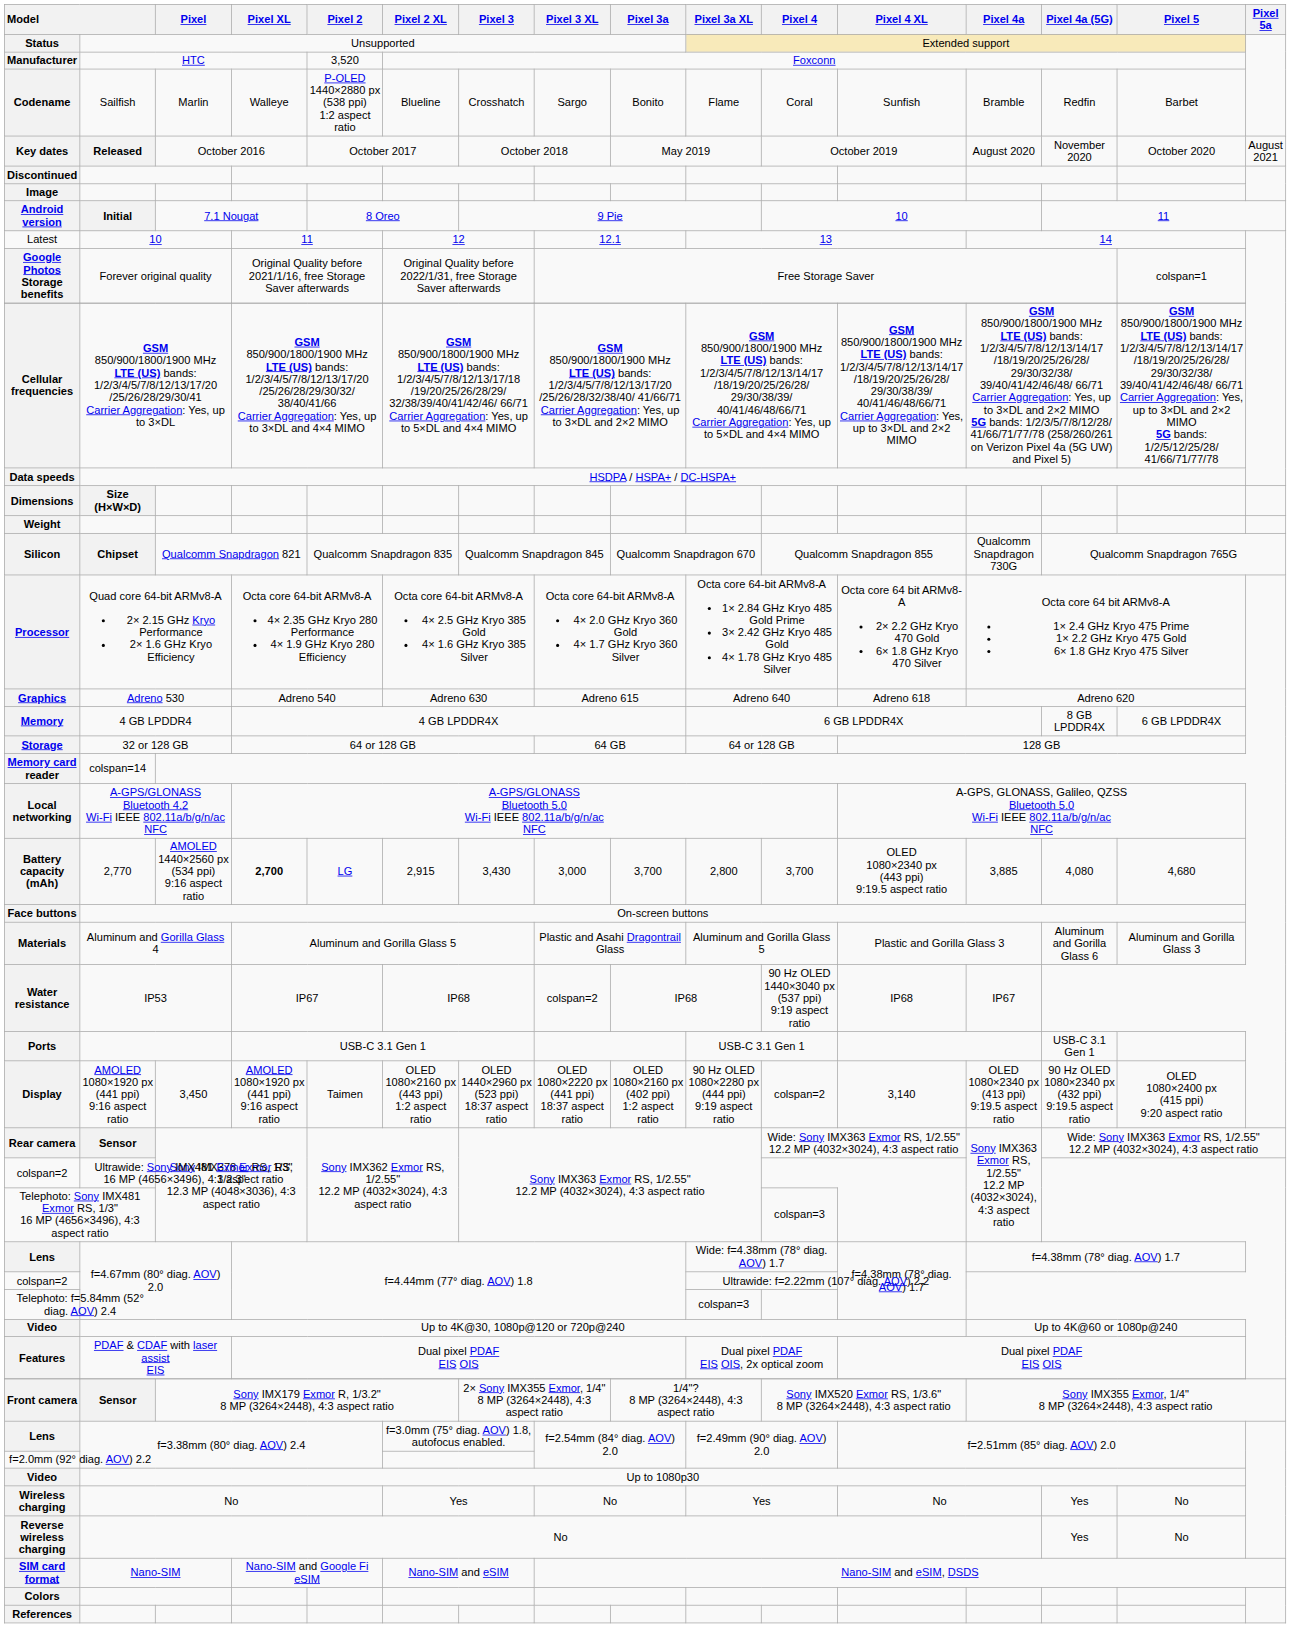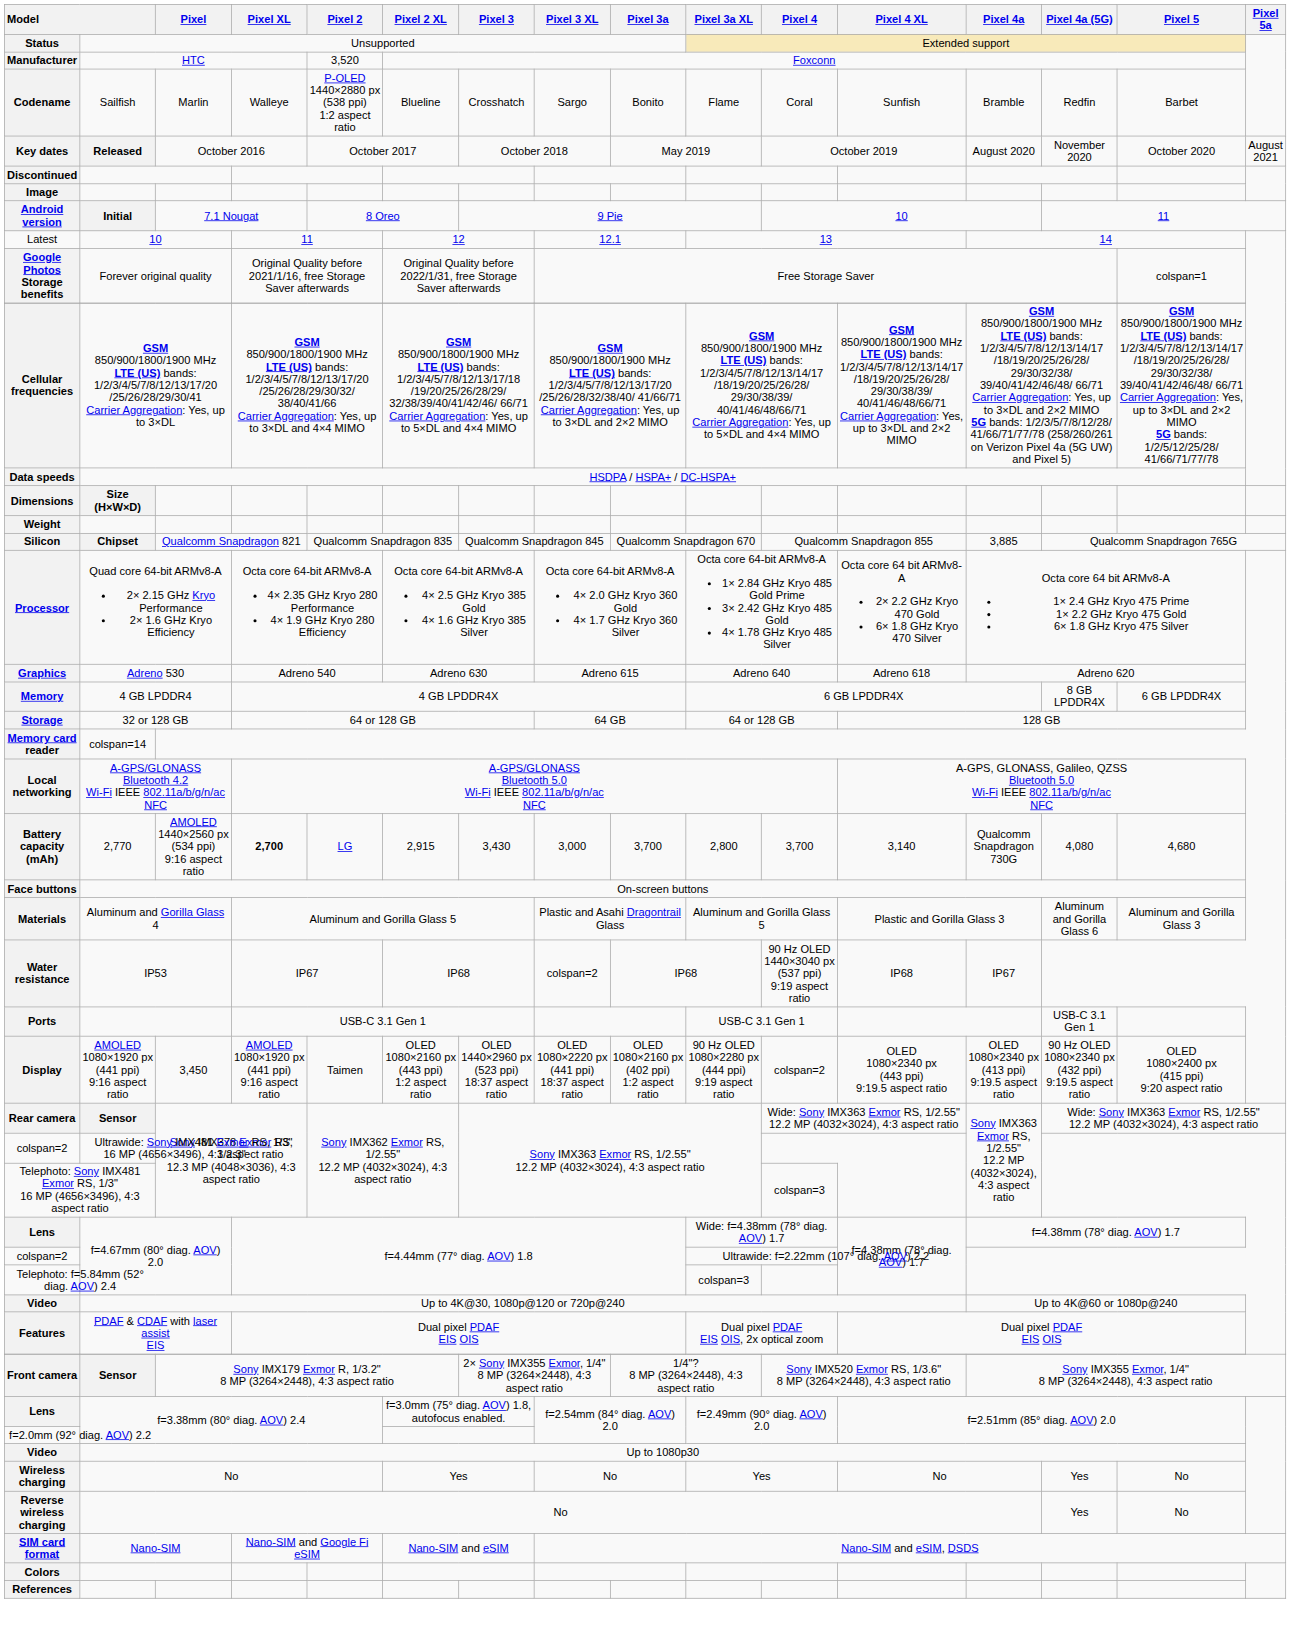(1004, 554) Qualcomm Snapdragon 730G -> (1004, 542) 3,885
(902, 872) OLED 1080×2340 px (443 ppi) 9:19.5 aspect ratio -> (902, 847) 3,140
(1004, 872) 3,885 -> (1004, 847) Qualcomm Snapdragon 730G
(902, 1095) 3,140 -> (902, 1070) OLED 1080×2340 px (443 ppi) 9:19.5 aspect ratio
